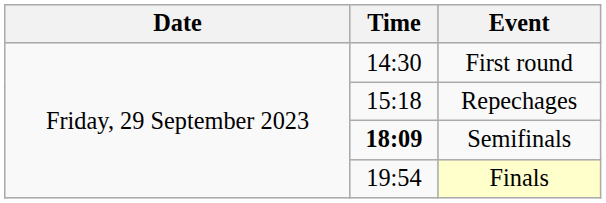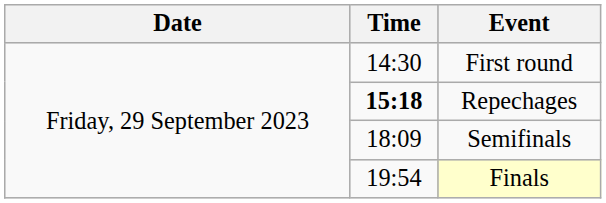(394, 100) normal -> (394, 100) bold
(394, 139) bold -> (394, 139) normal
